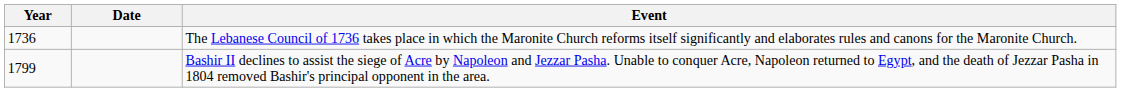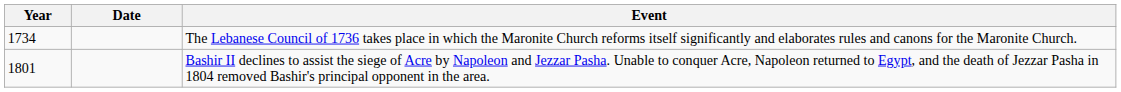(22, 37) 1736 -> (22, 37) 1734
(22, 68) 1799 -> (22, 68) 1801
